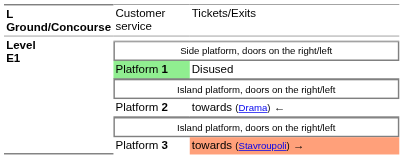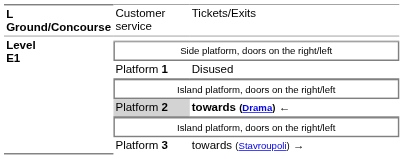(142, 69) lightgreen background -> (142, 69) no background
(142, 107) no background -> (142, 107) lightgrey background
(239, 107) normal -> (241, 107) bold
(248, 145) lightsalmon background -> (248, 145) no background
